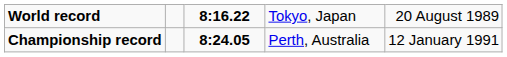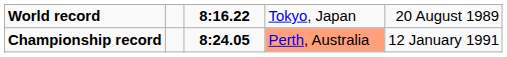(319, 39) no background -> (319, 39) lightsalmon background
